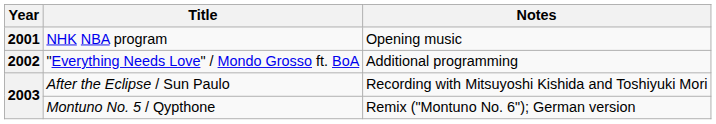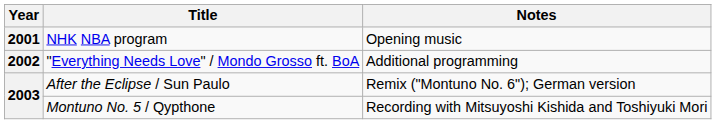(537, 84) Recording with Mitsuyoshi Kishida and Toshiyuki Mori -> (501, 84) Remix ("Montuno No. 6"); German version
(501, 107) Remix ("Montuno No. 6"); German version -> (537, 107) Recording with Mitsuyoshi Kishida and Toshiyuki Mori
